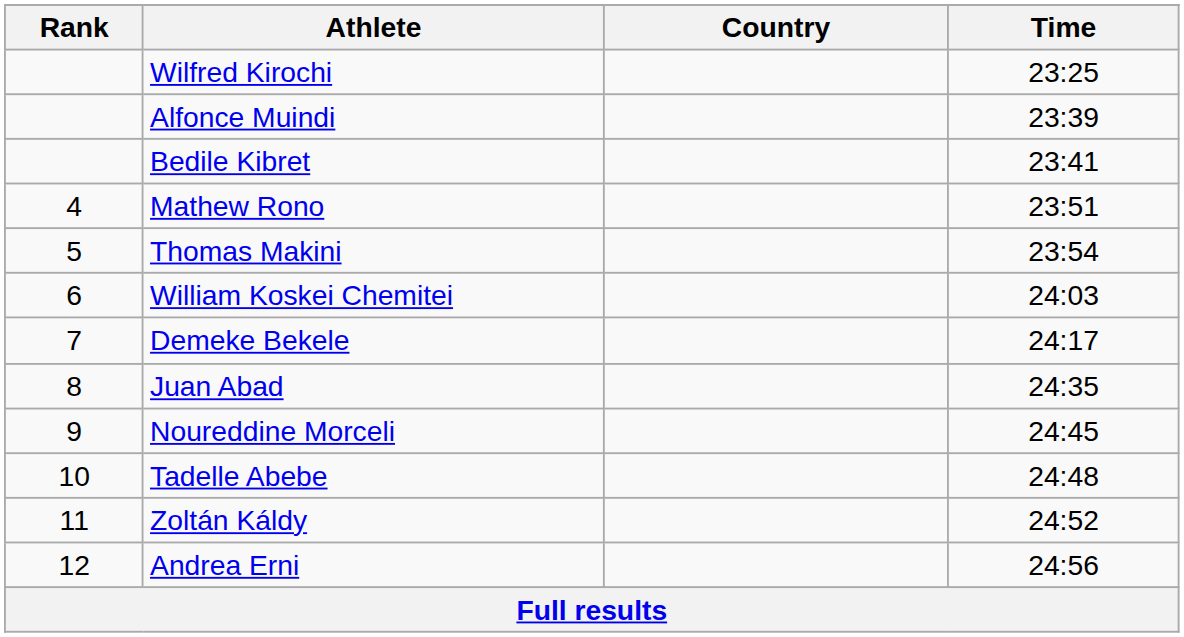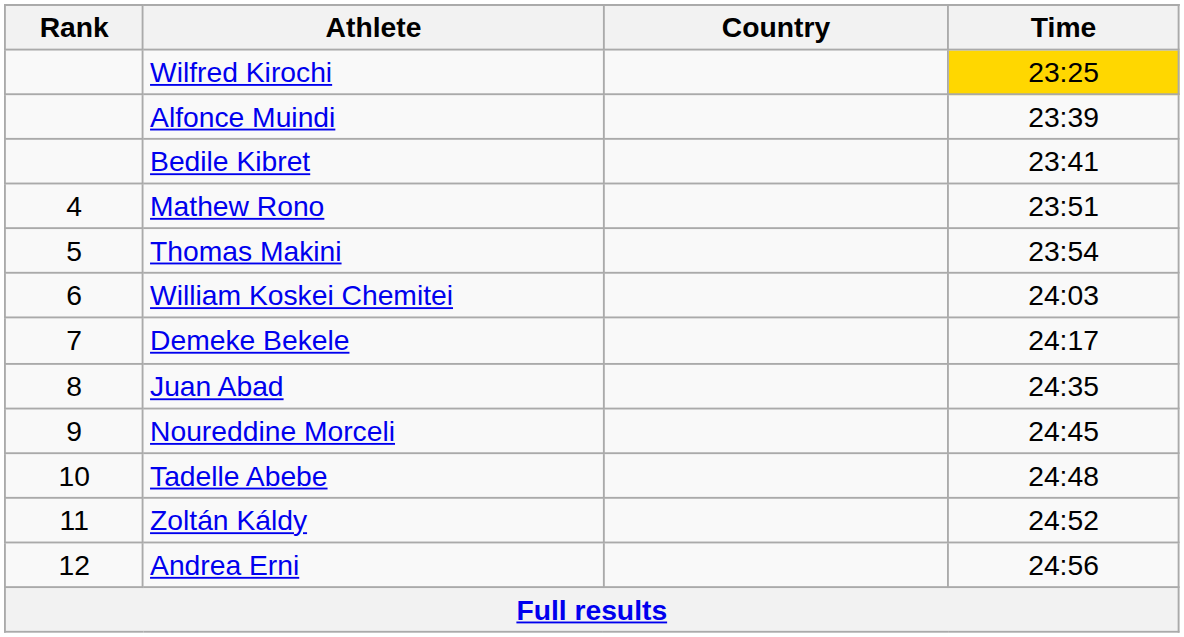(1064, 72) no background -> (1064, 72) gold background
